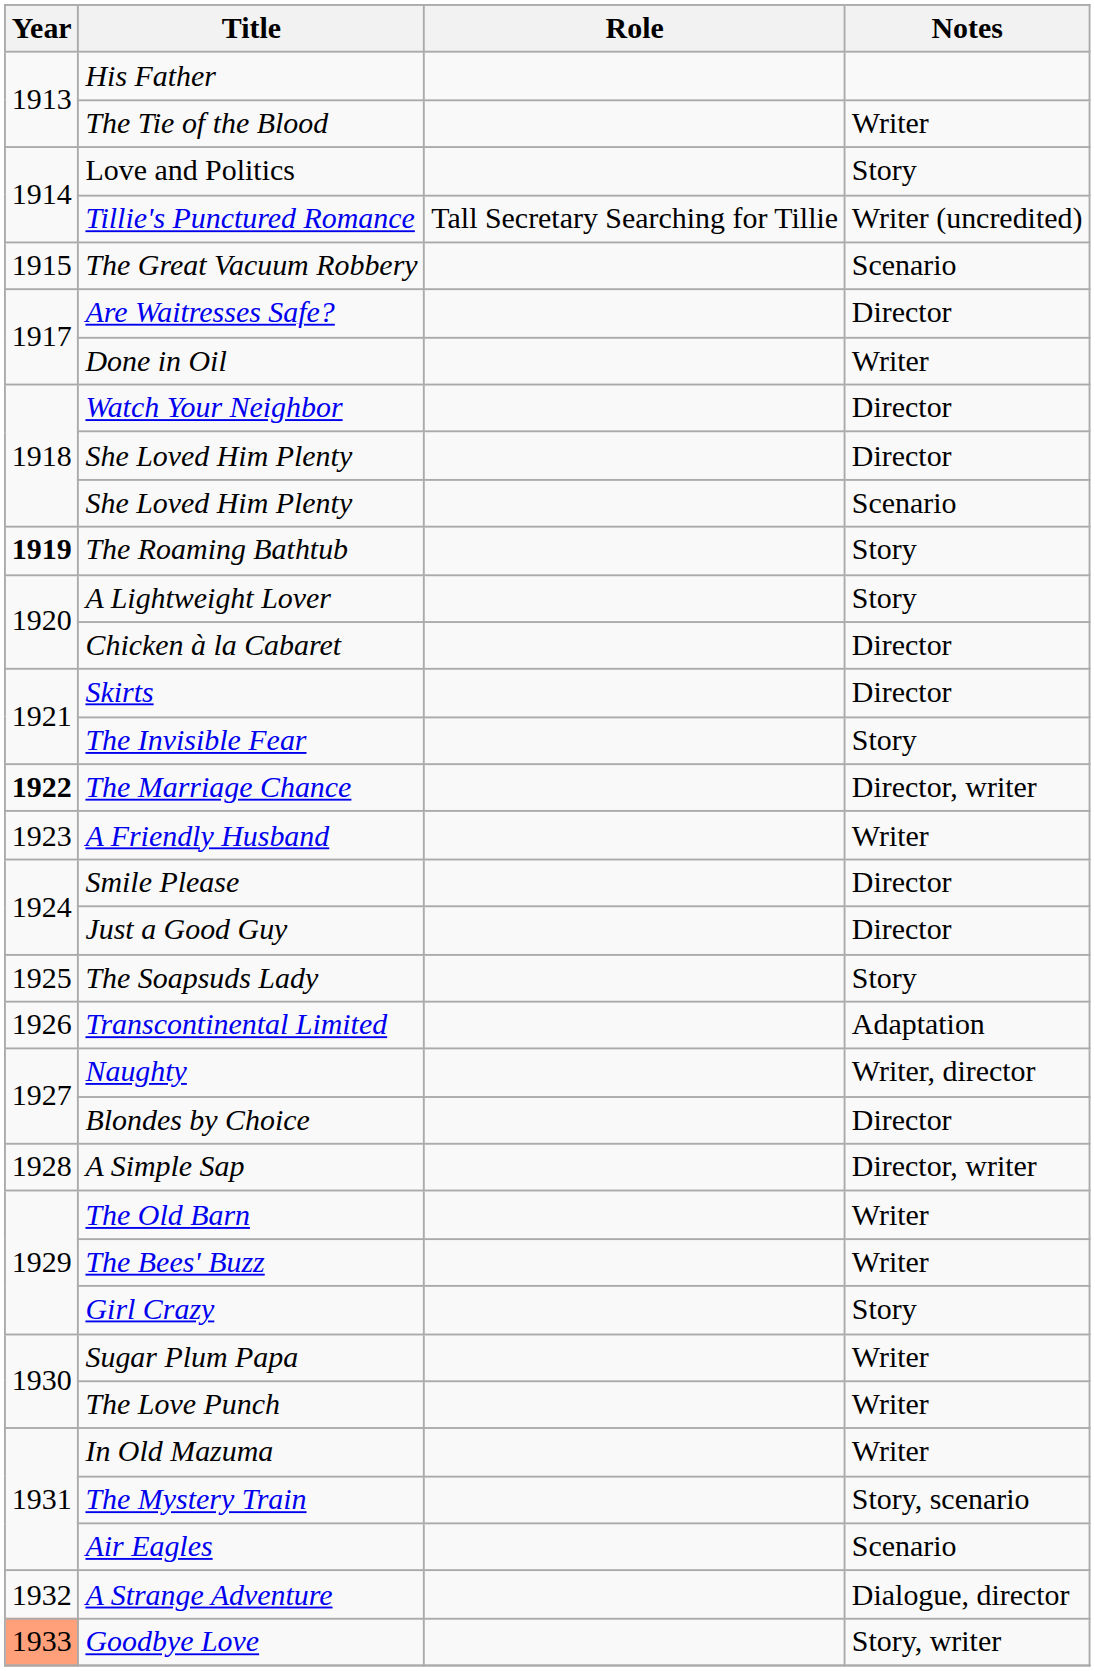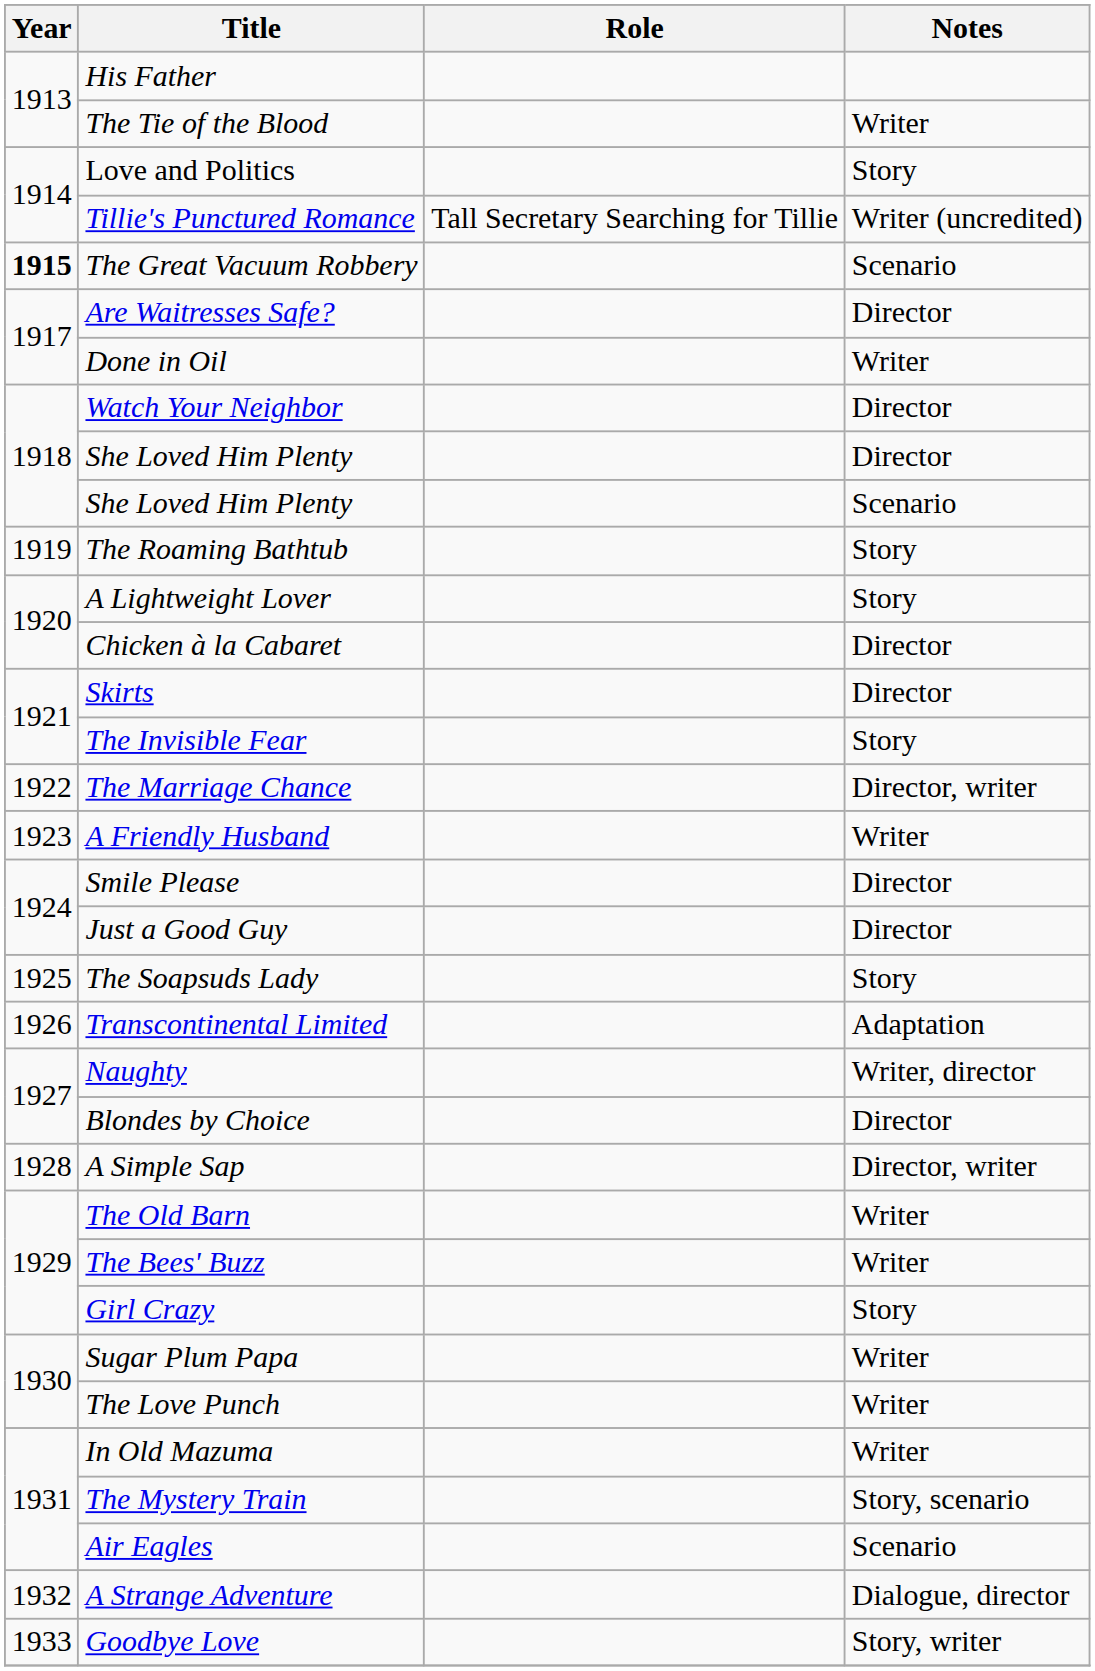(42, 265) normal -> (42, 265) bold
(42, 550) bold -> (42, 550) normal
(42, 787) bold -> (42, 787) normal
(42, 1641) lightsalmon background -> (42, 1641) no background
